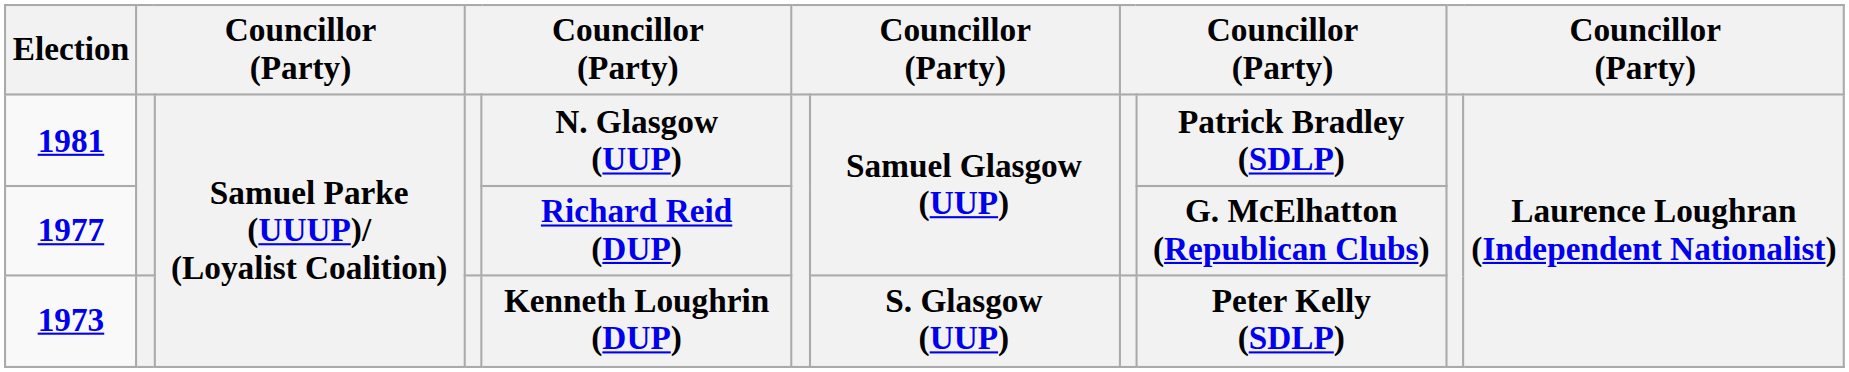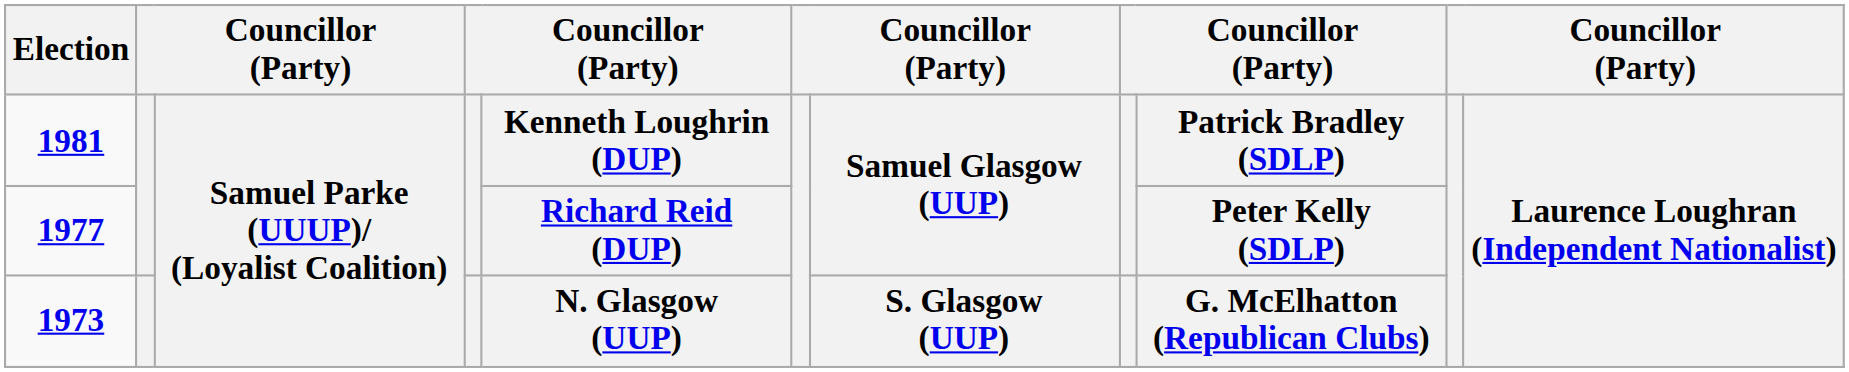(637, 139) N. Glasgow (UUP) -> (637, 139) Kenneth Loughrin (DUP)
(1291, 230) G. McElhatton (Republican Clubs) -> (1291, 230) Peter Kelly (SDLP)
(637, 320) Kenneth Loughrin (DUP) -> (637, 320) N. Glasgow (UUP)
(1291, 320) Peter Kelly (SDLP) -> (1291, 320) G. McElhatton (Republican Clubs)
